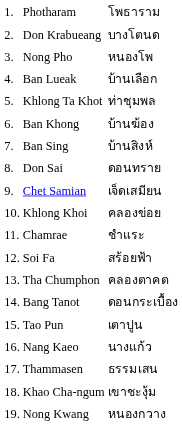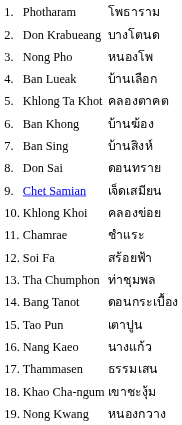(132, 101) ท่าชุมพล -> (138, 101) คลองตาคต
(138, 280) คลองตาคต -> (132, 280) ท่าชุมพล
